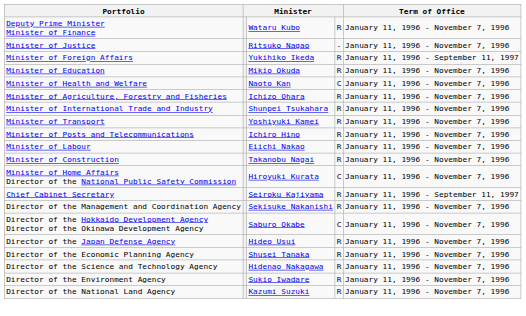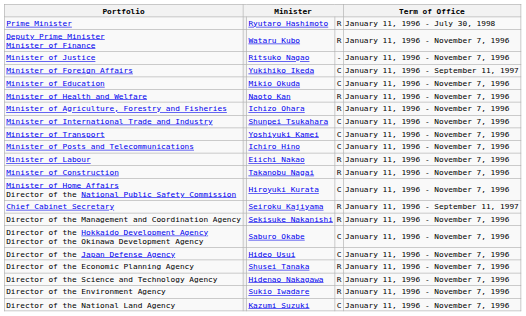+ row: (39, 23)
(339, 58) R -> (339, 71) C
(339, 71) R -> (339, 83) C
(339, 83) C -> (339, 96) R
(339, 109) R -> (339, 121) C
(339, 121) R -> (339, 134) C
(339, 134) R -> (339, 147) C
(339, 241) R -> (339, 254) C
(339, 292) R -> (339, 305) C
